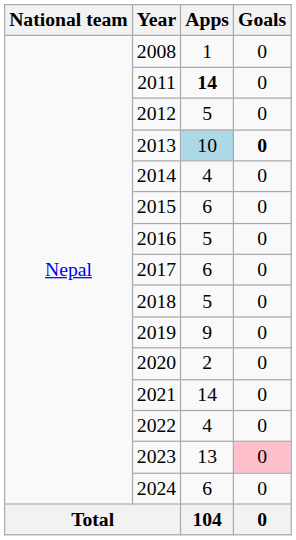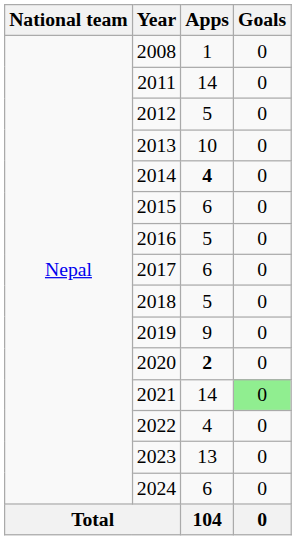(207, 82) bold -> (207, 82) normal
(207, 144) lightblue background -> (207, 144) no background
(262, 144) bold -> (262, 144) normal
(207, 176) normal -> (207, 176) bold
(207, 363) normal -> (207, 363) bold
(262, 394) no background -> (262, 394) lightgreen background
(262, 457) pink background -> (262, 457) no background
